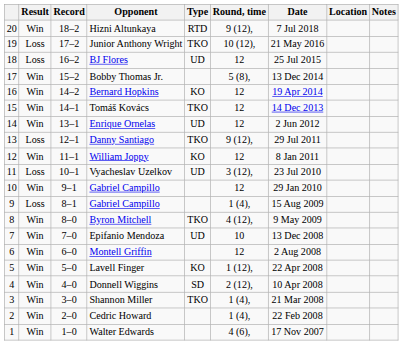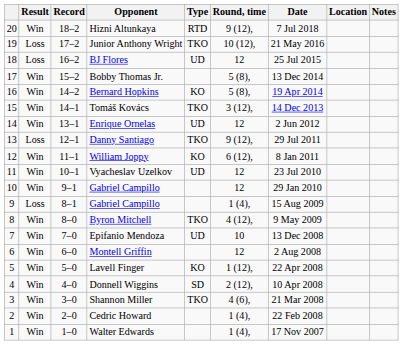(239, 92) 12 -> (239, 92) 5 (8),
(239, 108) 12 -> (239, 108) 3 (12),
(239, 156) 12 -> (239, 156) 6 (12),
(35, 172) Loss -> (35, 172) Win
(239, 172) 3 (12), -> (239, 172) 12
(239, 300) 1 (4), -> (239, 300) 4 (6),
(239, 332) 4 (6), -> (239, 332) 1 (4),
